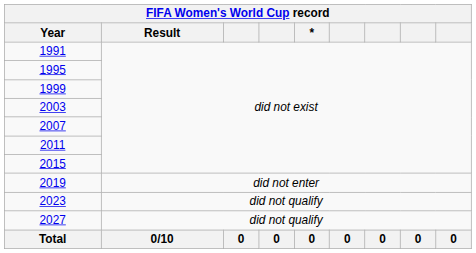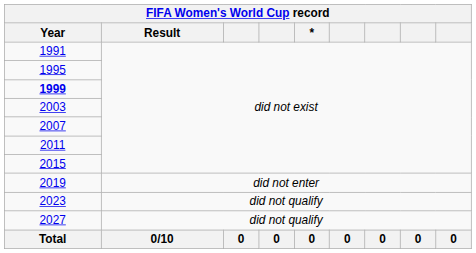(53, 88) normal -> (53, 88) bold
